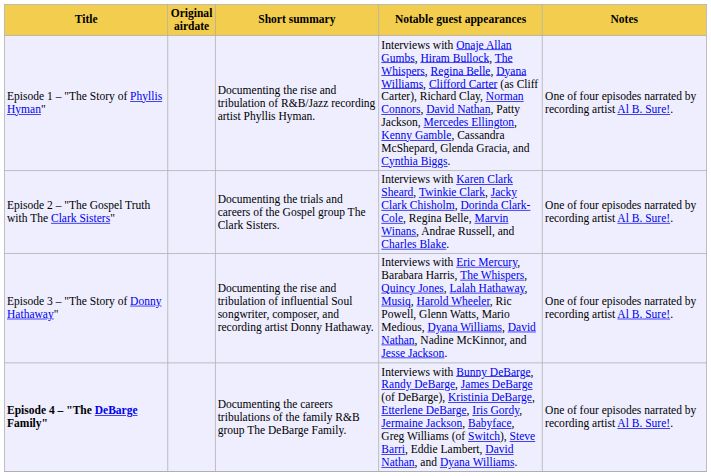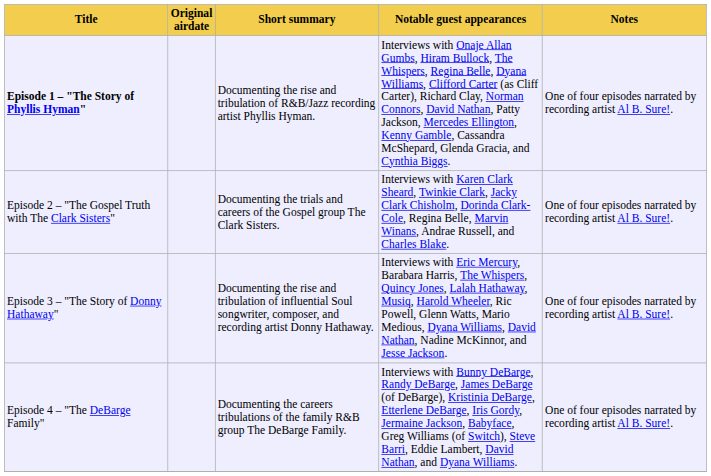(85, 103) normal -> (71, 103) bold
(72, 417) bold -> (69, 417) normal
